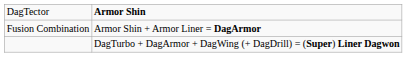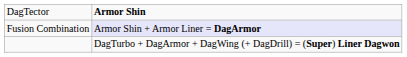(177, 28) no background -> (177, 28) lavender background
